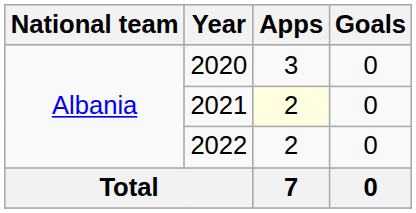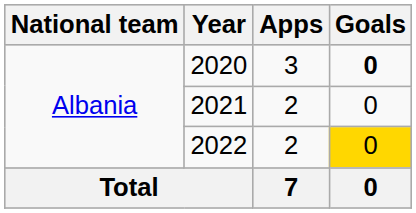(370, 65) normal -> (370, 65) bold
(291, 106) lightyellow background -> (291, 106) no background
(370, 146) no background -> (370, 146) gold background
